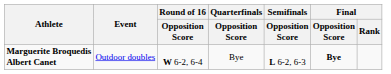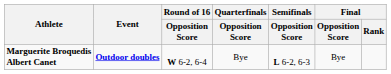(125, 57) normal -> (127, 57) bold
(334, 57) bold -> (338, 57) normal
